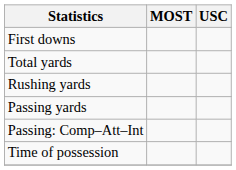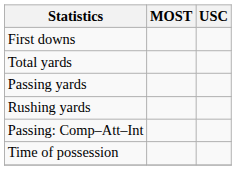rows swapped: (49, 84) <-> (47, 107)
